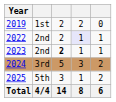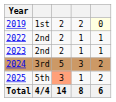(101, 24) no background -> (101, 24) lightyellow background
(81, 38) lavender background -> (81, 38) no background
(61, 51) bold -> (61, 51) normal
(61, 78) no background -> (61, 78) lightsalmon background
